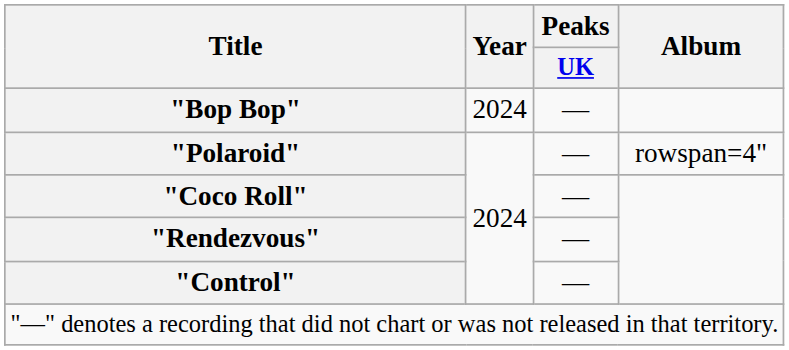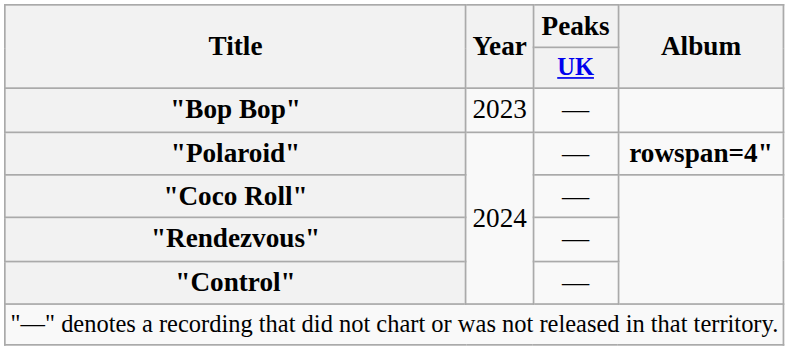(500, 109) 2024 -> (500, 109) 2023
(701, 152) normal -> (701, 152) bold
